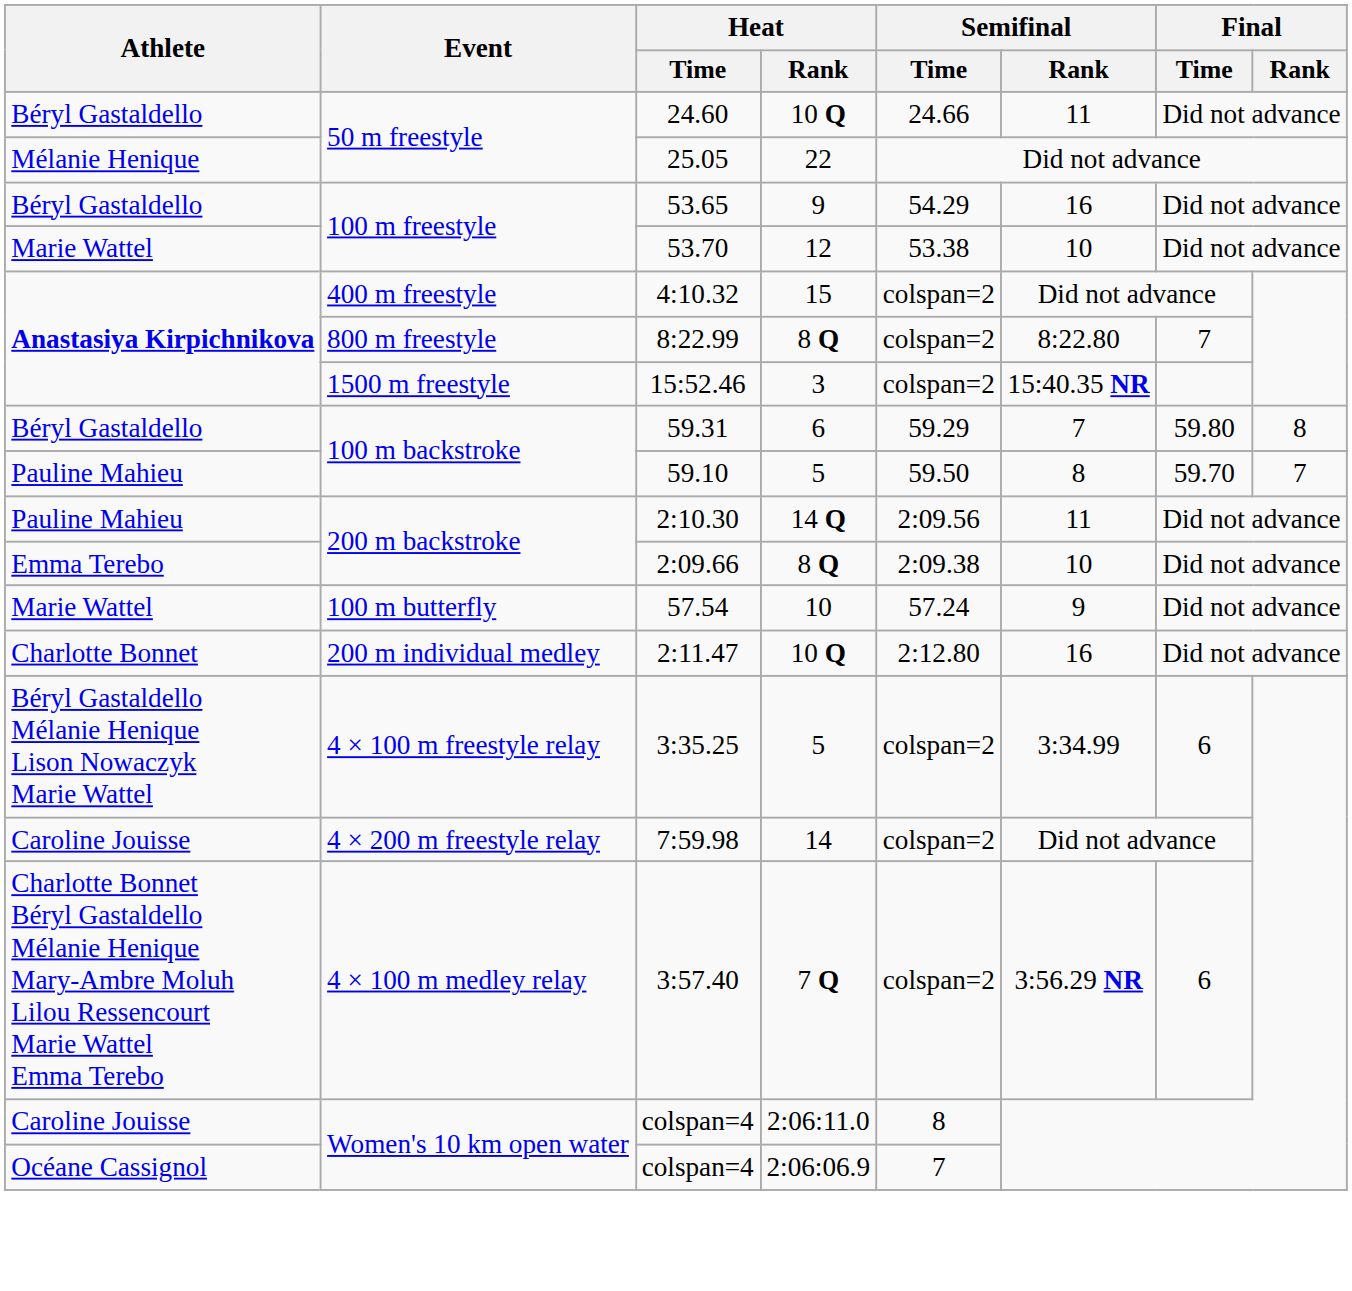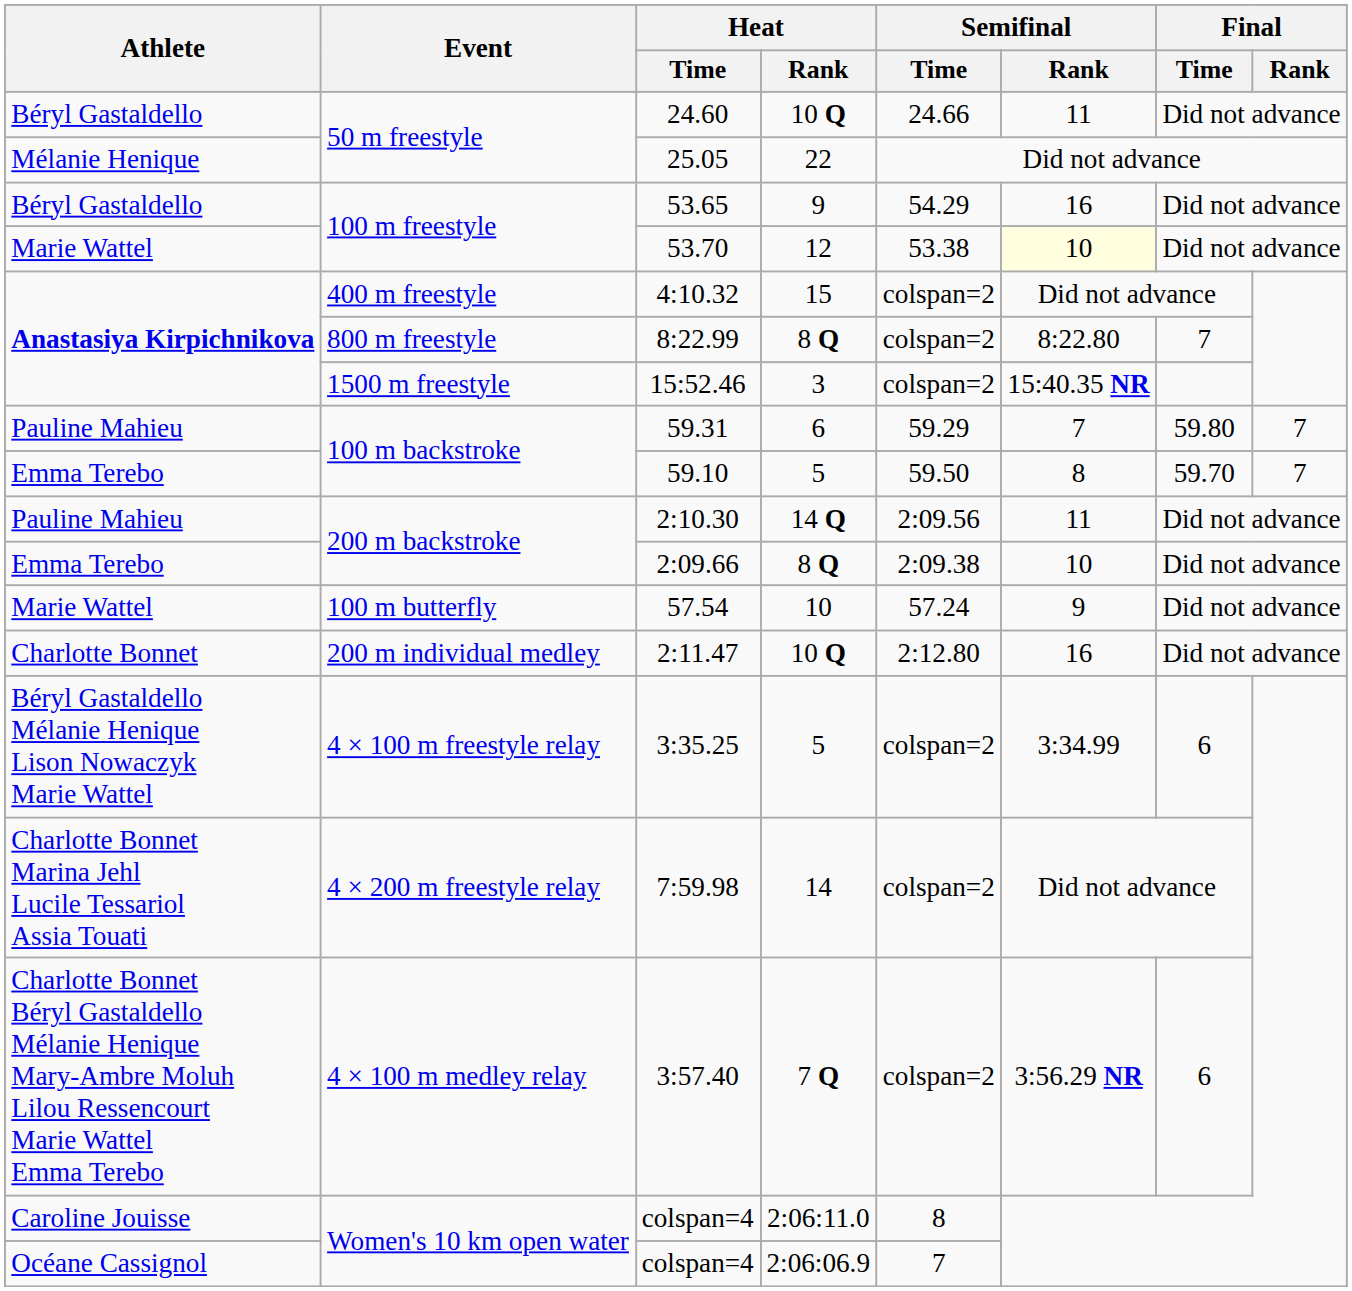(1079, 249) no background -> (1079, 249) lightyellow background
(107, 428) Béryl Gastaldello -> (97, 428) Pauline Mahieu
(1300, 428) 8 -> (1300, 428) 7
(97, 473) Pauline Mahieu -> (88, 473) Emma Terebo
(101, 839) Caroline Jouisse -> (105, 887) Charlotte Bonnet Marina Jehl Lucile Tessariol Assia Touati
